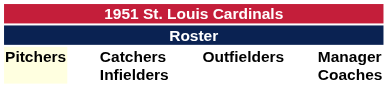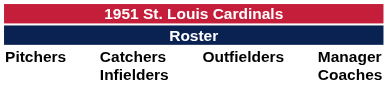(36, 57) lightyellow background -> (36, 57) no background
